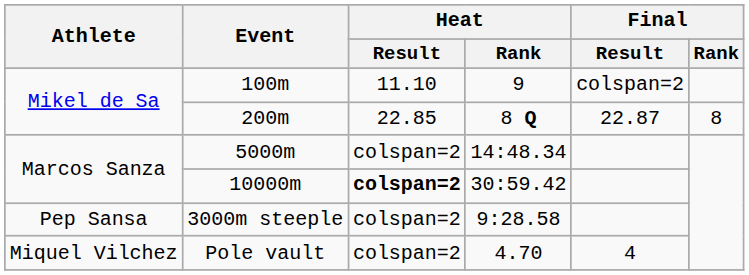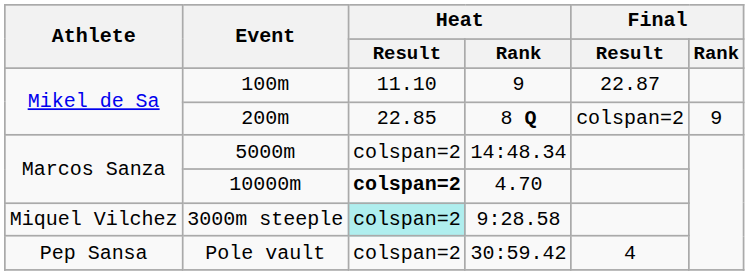(630, 85) colspan=2 -> (630, 85) 22.87
(630, 118) 22.87 -> (630, 118) colspan=2
(716, 118) 8 -> (716, 118) 9
(518, 186) 30:59.42 -> (518, 186) 4.70
(94, 219) Pep Sansa -> (94, 219) Miquel Vilchez
(407, 219) no background -> (407, 219) paleturquoise background
(94, 253) Miquel Vilchez -> (94, 253) Pep Sansa
(518, 253) 4.70 -> (518, 253) 30:59.42
